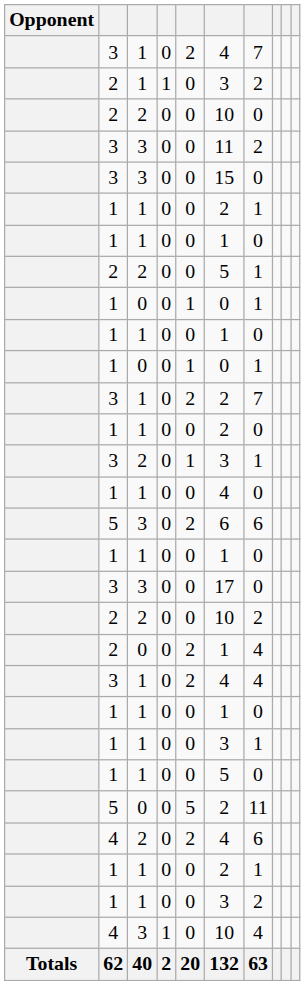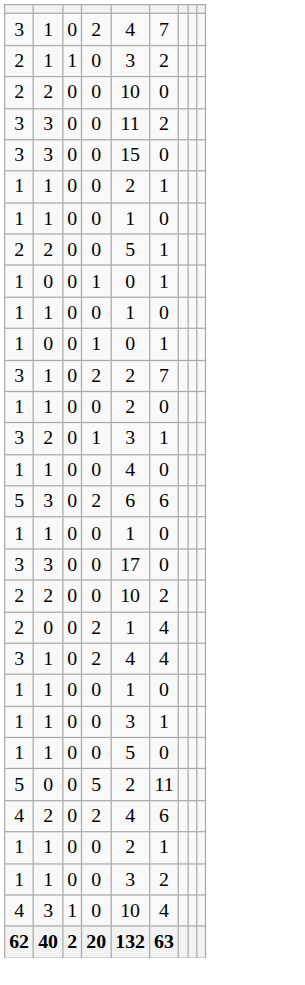- column: (52, 20)
